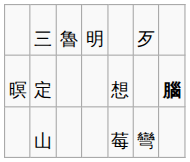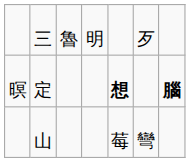(120, 90) normal -> (120, 90) bold
